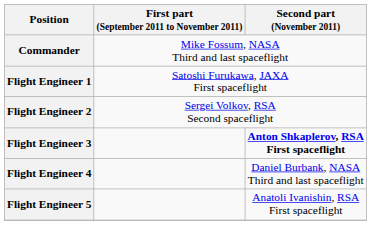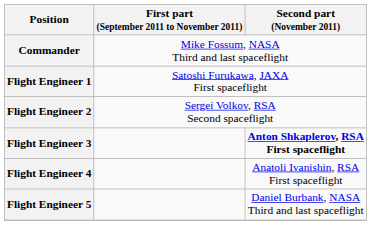(306, 173) Daniel Burbank, NASA Third and last spaceflight -> (306, 173) Anatoli Ivanishin, RSA First spaceflight
(306, 204) Anatoli Ivanishin, RSA First spaceflight -> (306, 204) Daniel Burbank, NASA Third and last spaceflight
